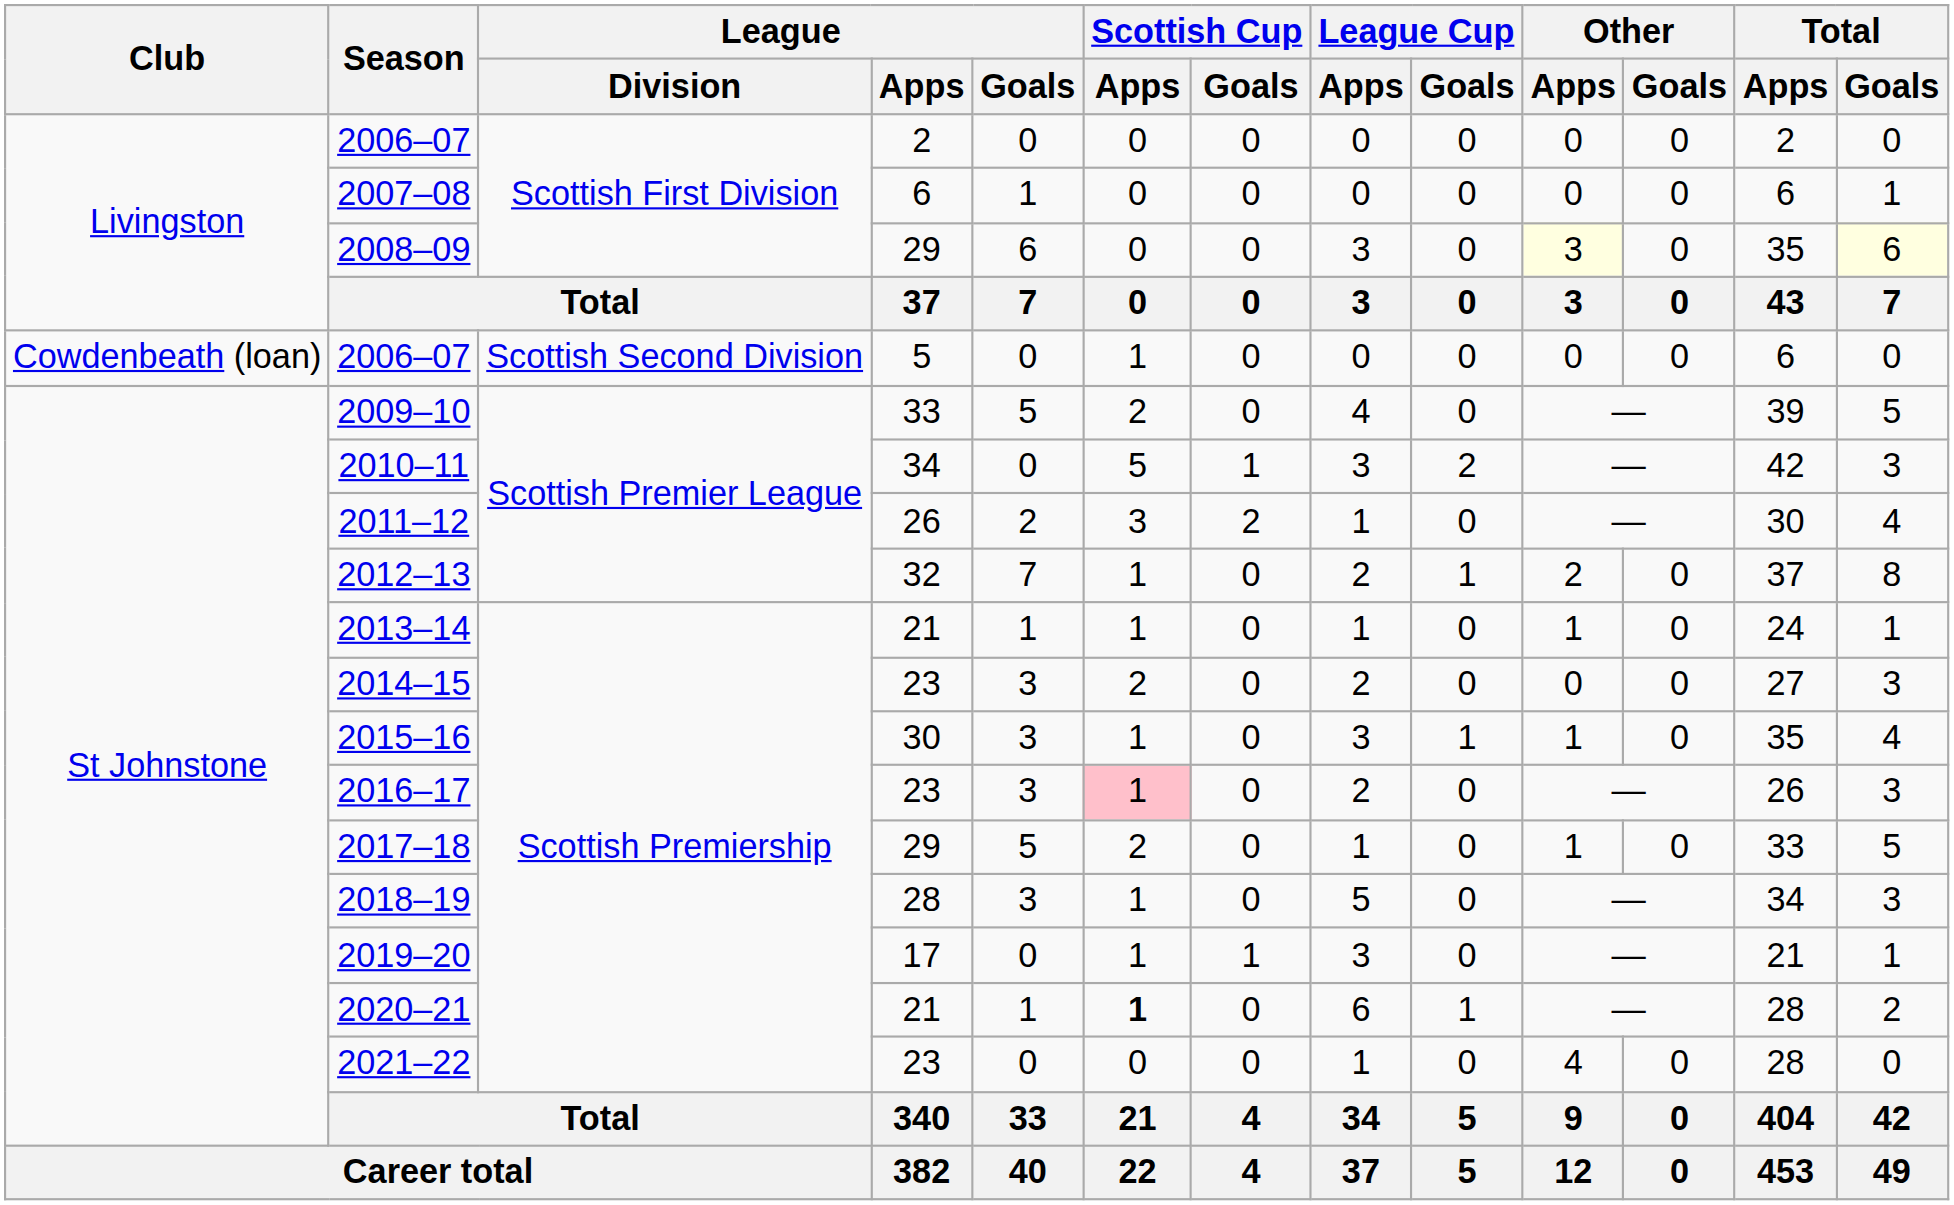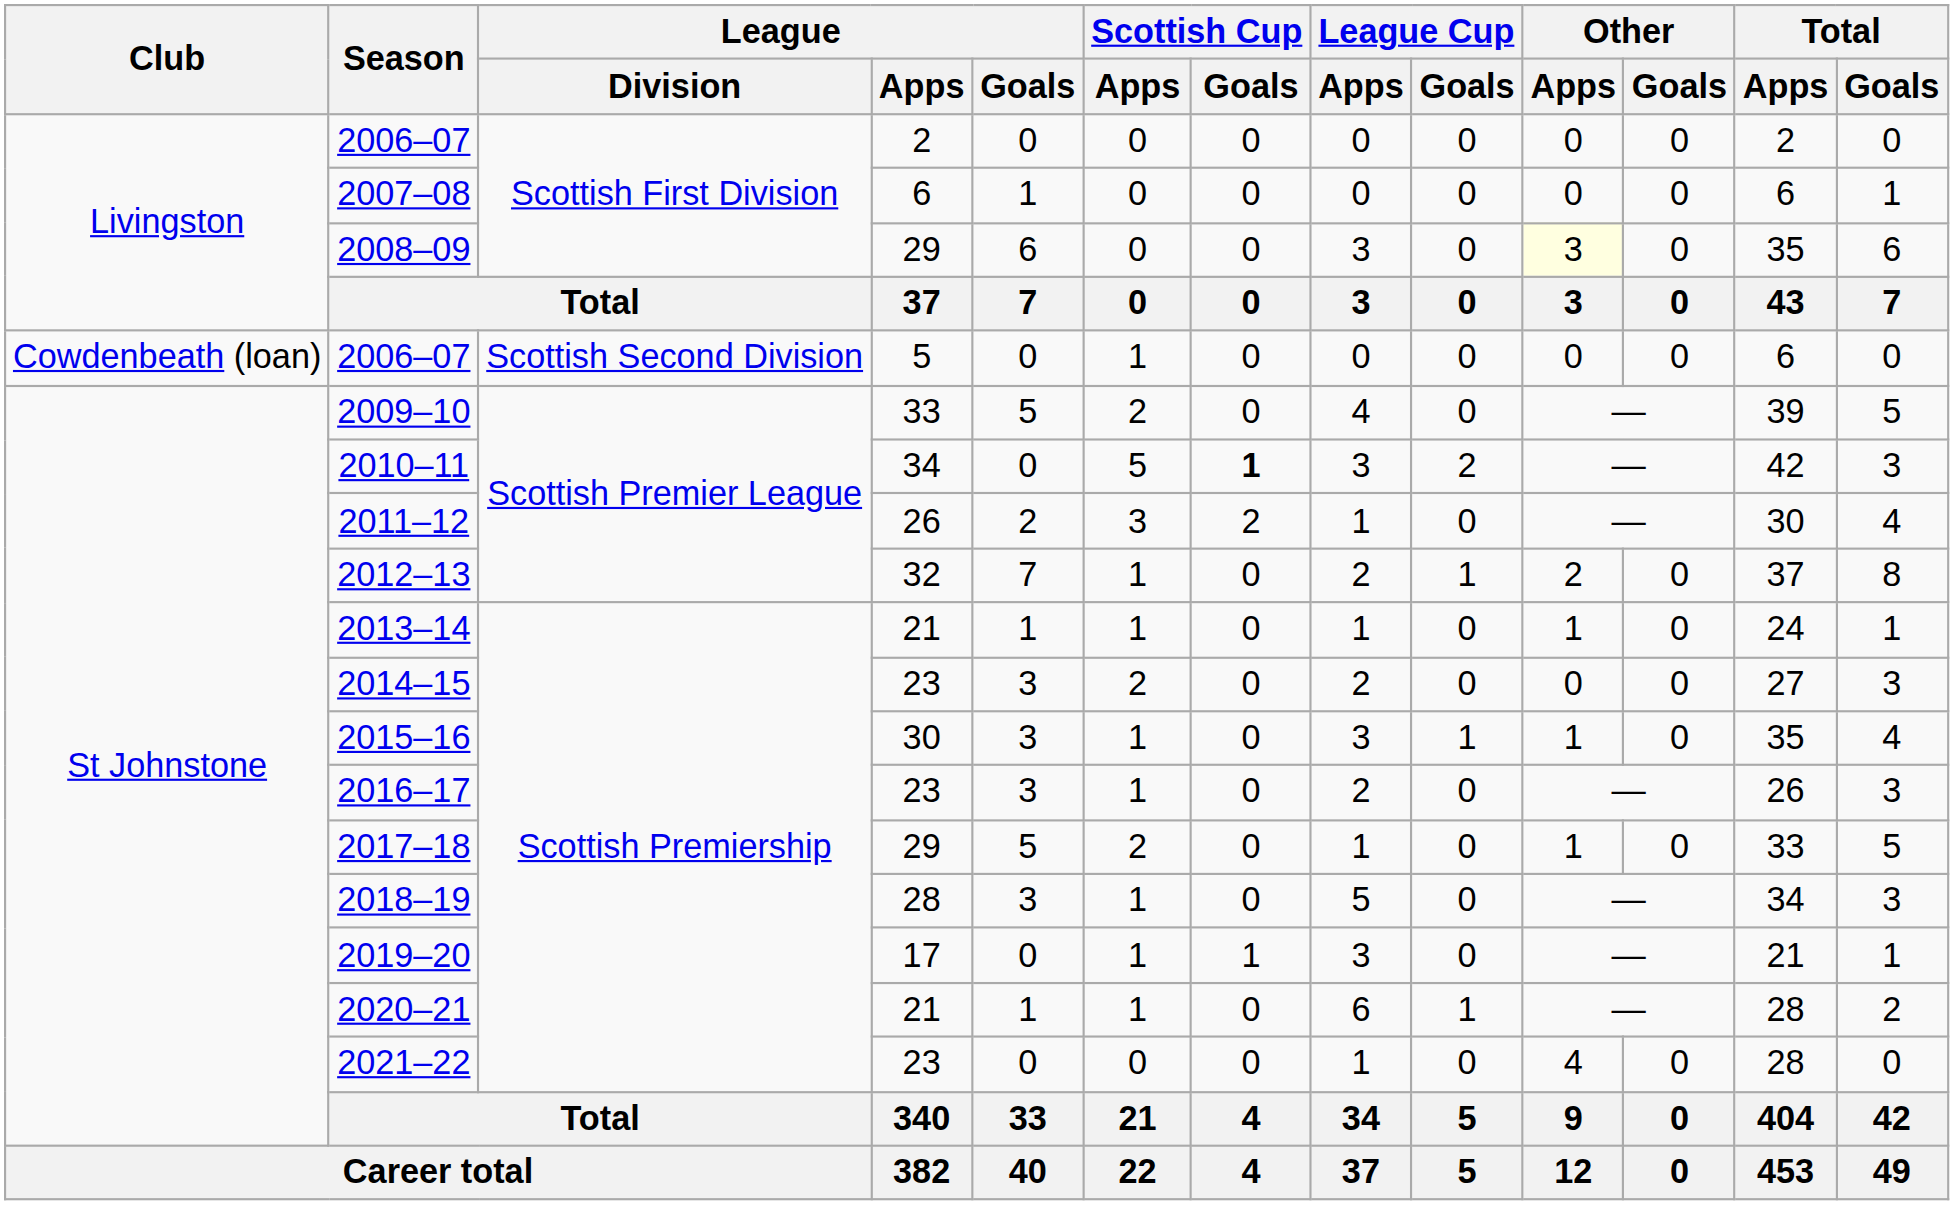(1892, 248) lightyellow background -> (1892, 248) no background
(1251, 466) normal -> (1251, 466) bold
(1137, 791) pink background -> (1137, 791) no background
(1137, 1009) bold -> (1137, 1009) normal
